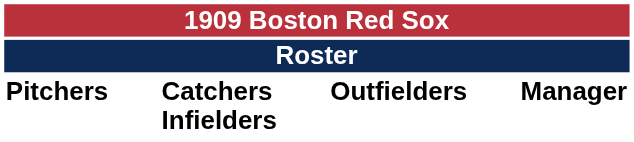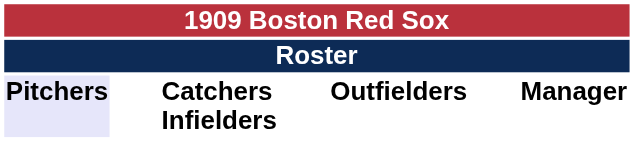(57, 91) no background -> (57, 91) lavender background
